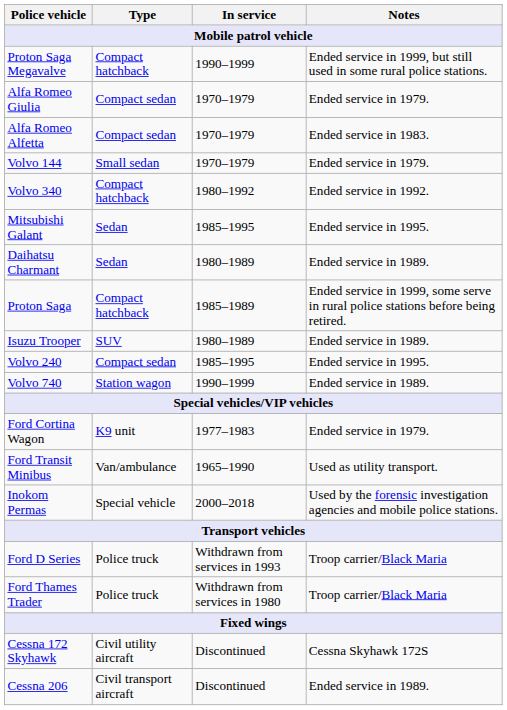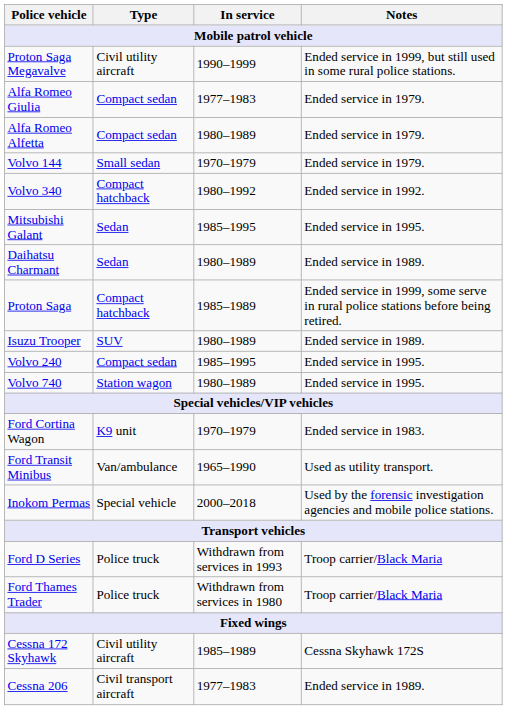(122, 63) Compact hatchback -> (127, 63) Civil utility aircraft
(225, 99) 1970–1979 -> (226, 99) 1977–1983
(225, 135) 1970–1979 -> (226, 135) 1980–1989
(369, 135) Ended service in 1983. -> (364, 135) Ended service in 1979.
(225, 382) 1990–1999 -> (226, 382) 1980–1989
(369, 382) Ended service in 1989. -> (364, 382) Ended service in 1995.
(225, 431) 1977–1983 -> (226, 431) 1970–1979
(369, 431) Ended service in 1979. -> (364, 431) Ended service in 1983.
(230, 651) Discontinued -> (226, 651) 1985–1989
(230, 686) Discontinued -> (226, 686) 1977–1983
